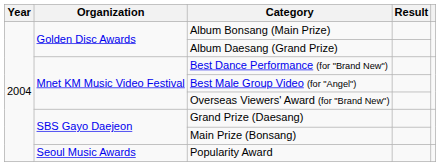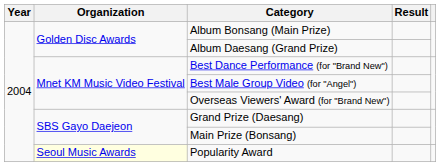(86, 153) no background -> (86, 153) lightyellow background
